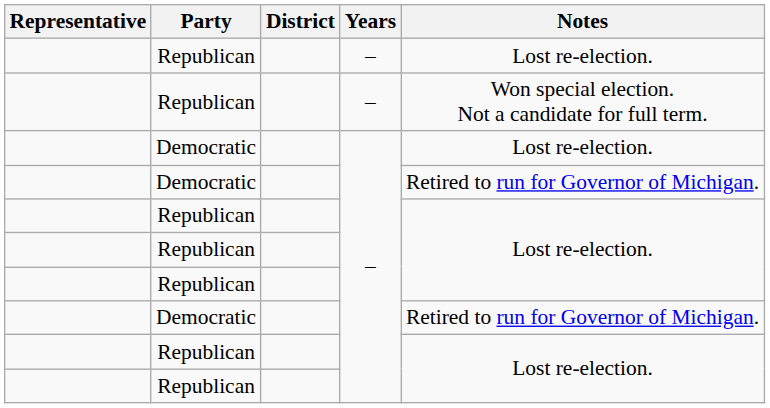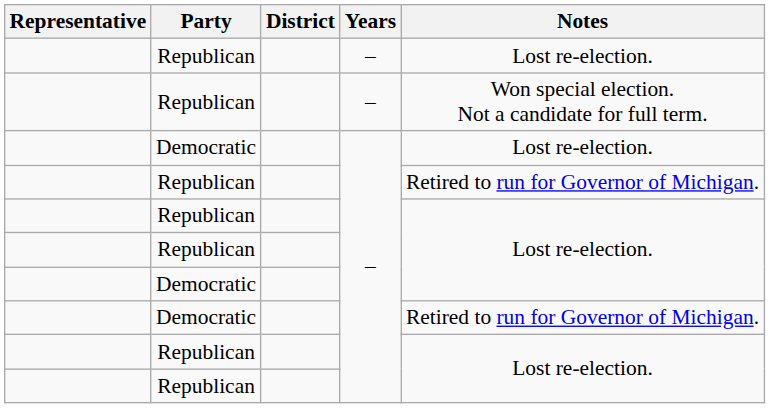(206, 181) Democratic -> (206, 181) Republican
(206, 283) Republican -> (206, 283) Democratic
